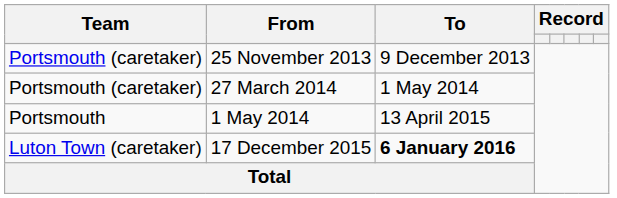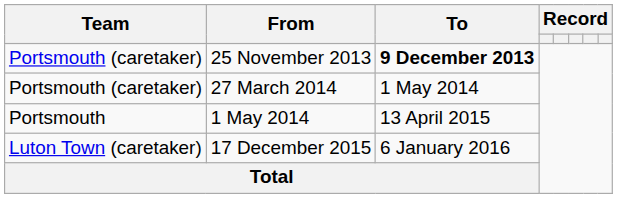(455, 58) normal -> (457, 58) bold
(448, 147) bold -> (445, 147) normal
